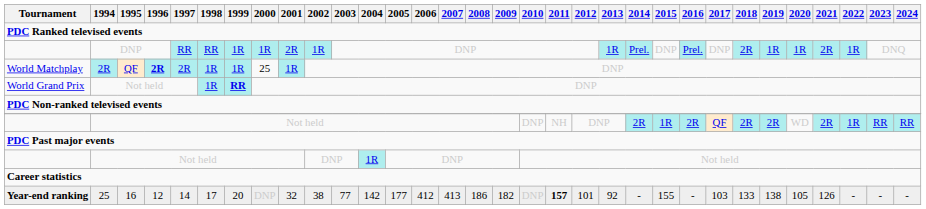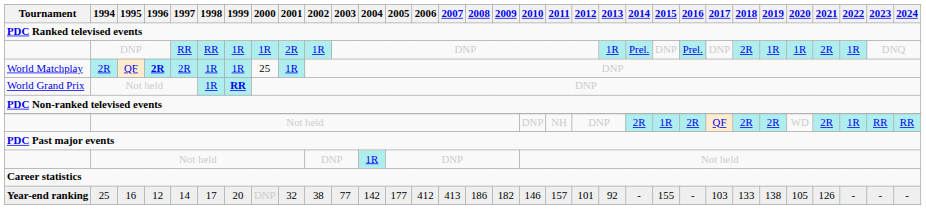(533, 195) DNP -> (533, 195) 146
(559, 195) bold -> (559, 195) normal
